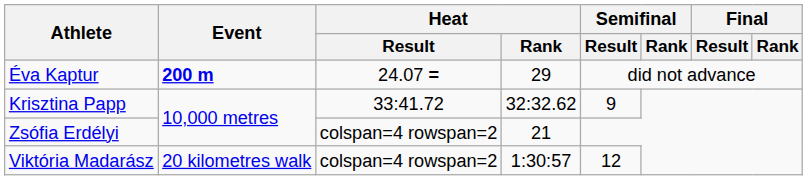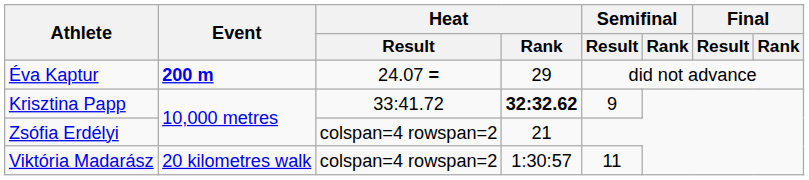(541, 104) normal -> (542, 104) bold
(611, 161) 12 -> (612, 161) 11
